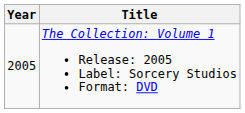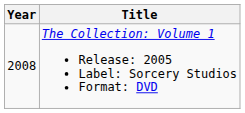(22, 66) 2005 -> (22, 66) 2008
